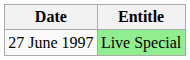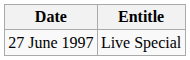(141, 42) lightgreen background -> (141, 42) no background
